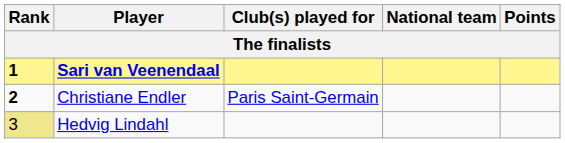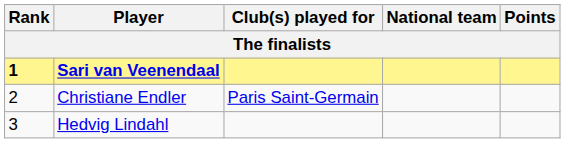(13, 97) bold -> (13, 97) normal
(13, 124) khaki background -> (13, 124) no background
